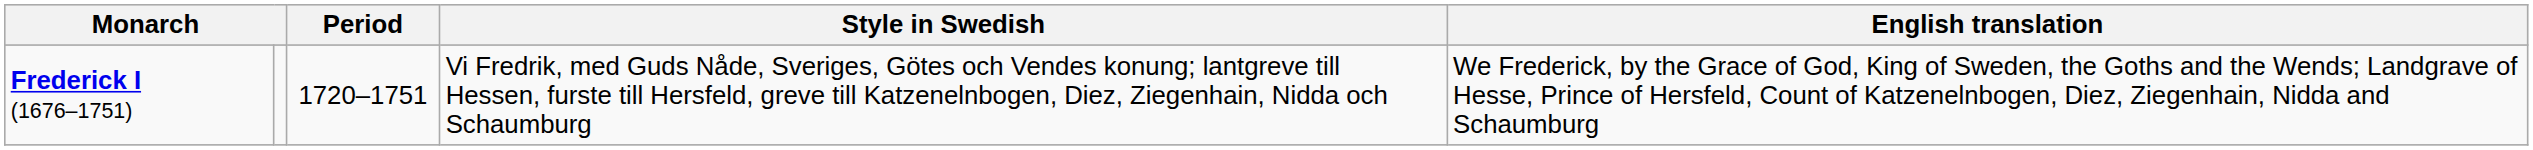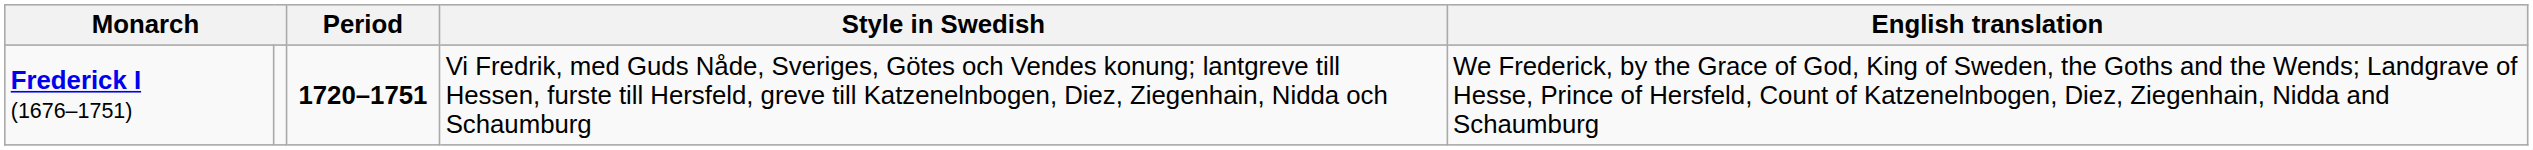(363, 94) normal -> (363, 94) bold
